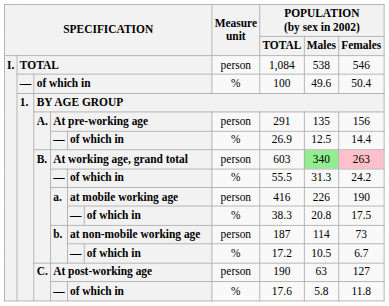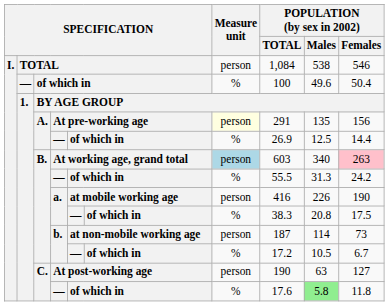(236, 121) no background -> (236, 121) lightyellow background
(236, 158) no background -> (236, 158) lightblue background
(321, 158) lightgreen background -> (321, 158) no background
(321, 290) no background -> (321, 290) lightgreen background
